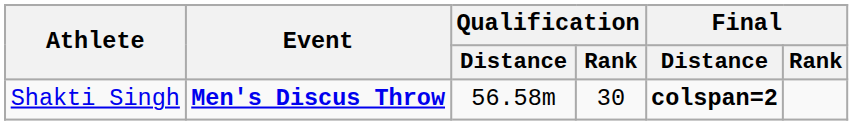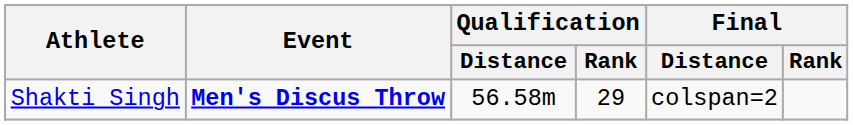(611, 99) 30 -> (611, 99) 29
(714, 99) bold -> (714, 99) normal
